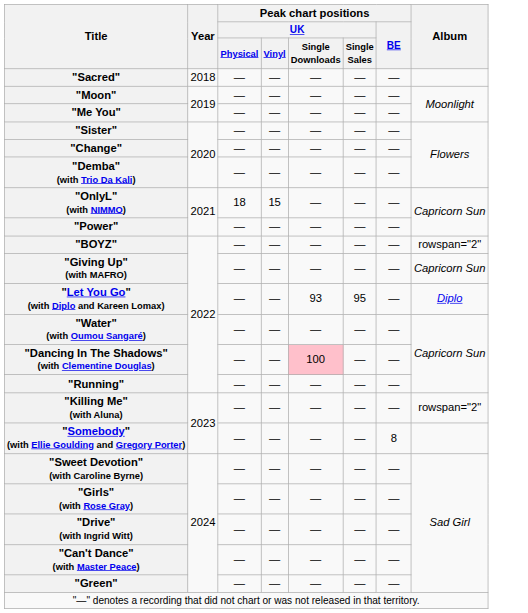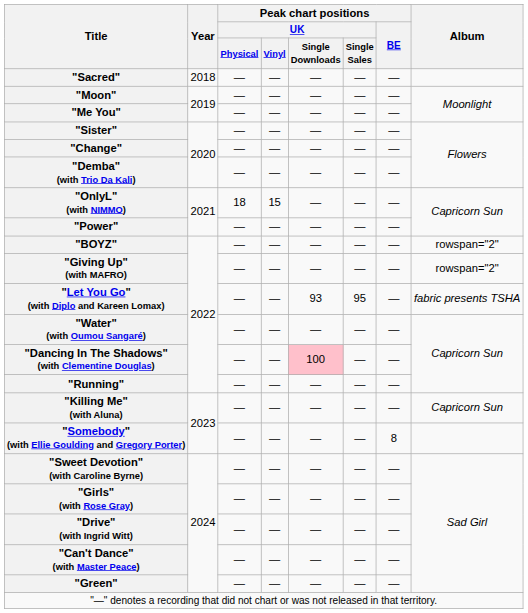(450, 268) Capricorn Sun -> (467, 268) rowspan="2"
(450, 299) Diplo -> (467, 299) fabric presents TSHA
(450, 408) rowspan="2" -> (467, 408) Capricorn Sun
